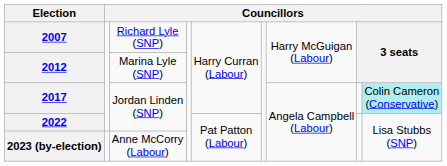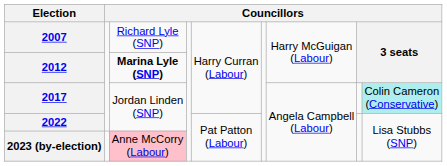(148, 67) normal -> (148, 67) bold
(148, 146) no background -> (148, 146) pink background
